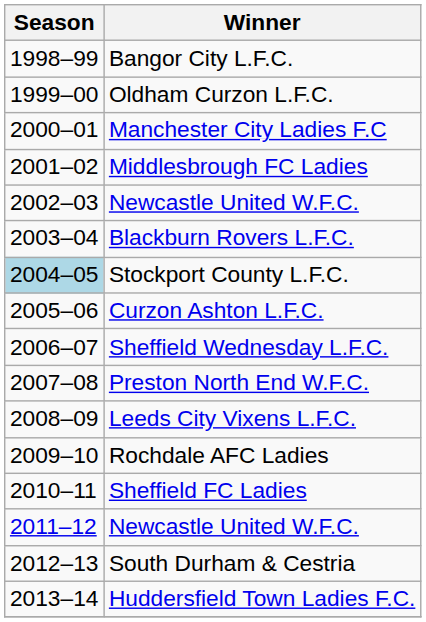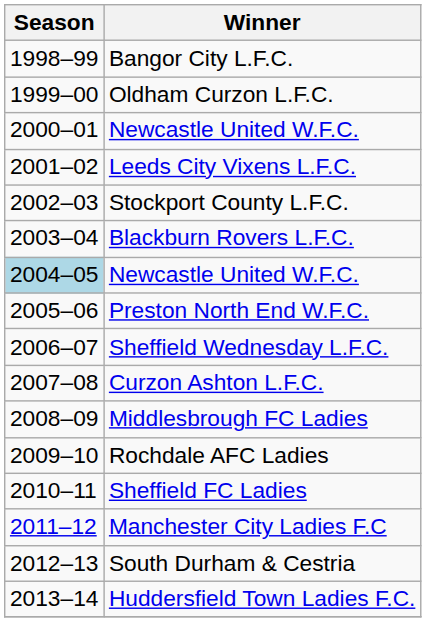(248, 130) Manchester City Ladies F.C -> (234, 130) Newcastle United W.F.C.
(238, 166) Middlesbrough FC Ladies -> (232, 166) Leeds City Vixens L.F.C.
(234, 202) Newcastle United W.F.C. -> (229, 202) Stockport County L.F.C.
(229, 274) Stockport County L.F.C. -> (234, 274) Newcastle United W.F.C.
(216, 310) Curzon Ashton L.F.C. -> (239, 310) Preston North End W.F.C.
(239, 382) Preston North End W.F.C. -> (216, 382) Curzon Ashton L.F.C.
(232, 418) Leeds City Vixens L.F.C. -> (238, 418) Middlesbrough FC Ladies
(234, 526) Newcastle United W.F.C. -> (248, 526) Manchester City Ladies F.C
